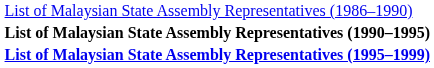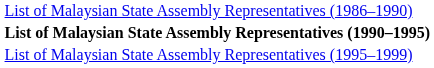(217, 54) bold -> (209, 54) normal
